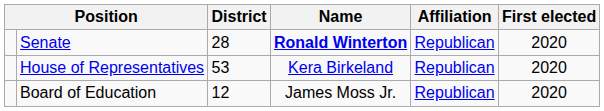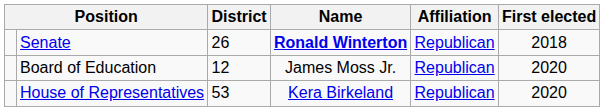(220, 42) 28 -> (220, 42) 26
(549, 42) 2020 -> (549, 42) 2018
rows swapped: (112, 67) <-> (88, 93)
